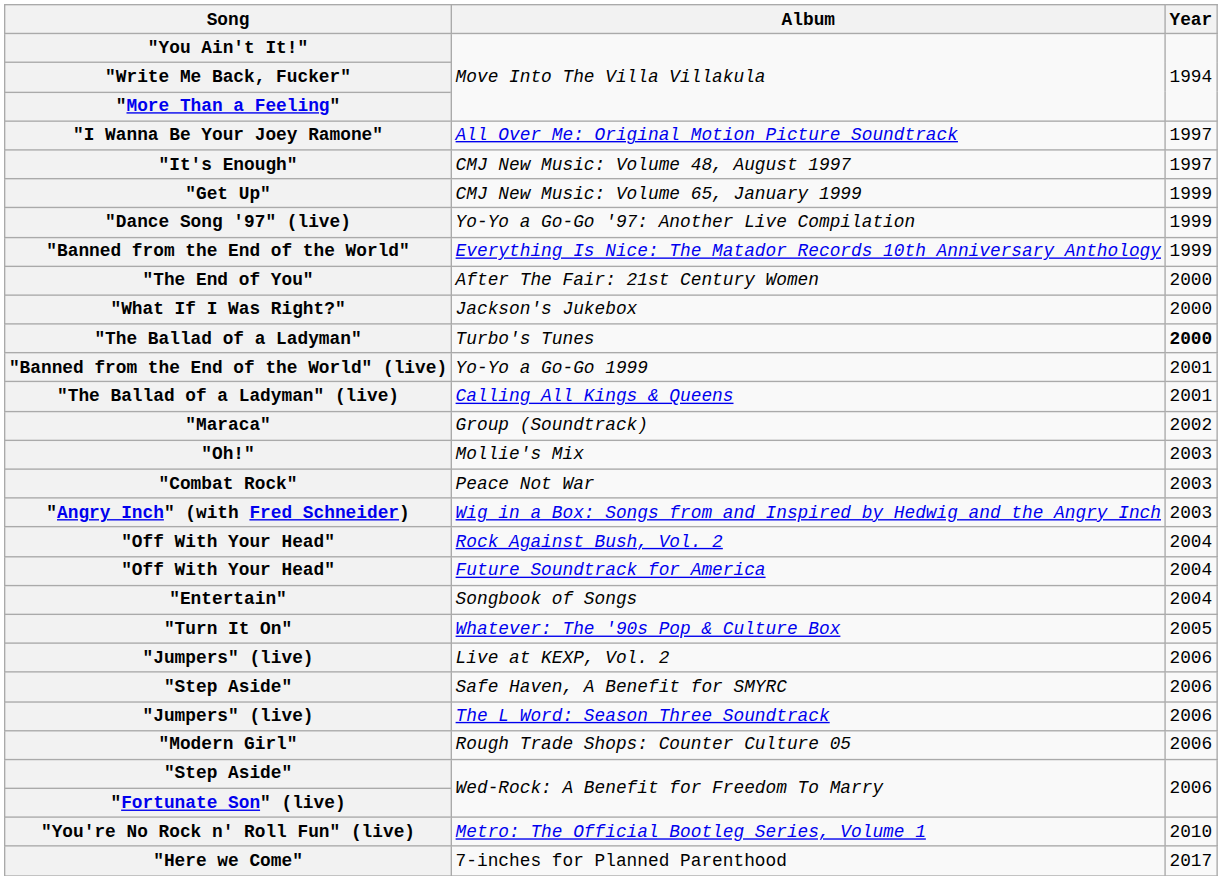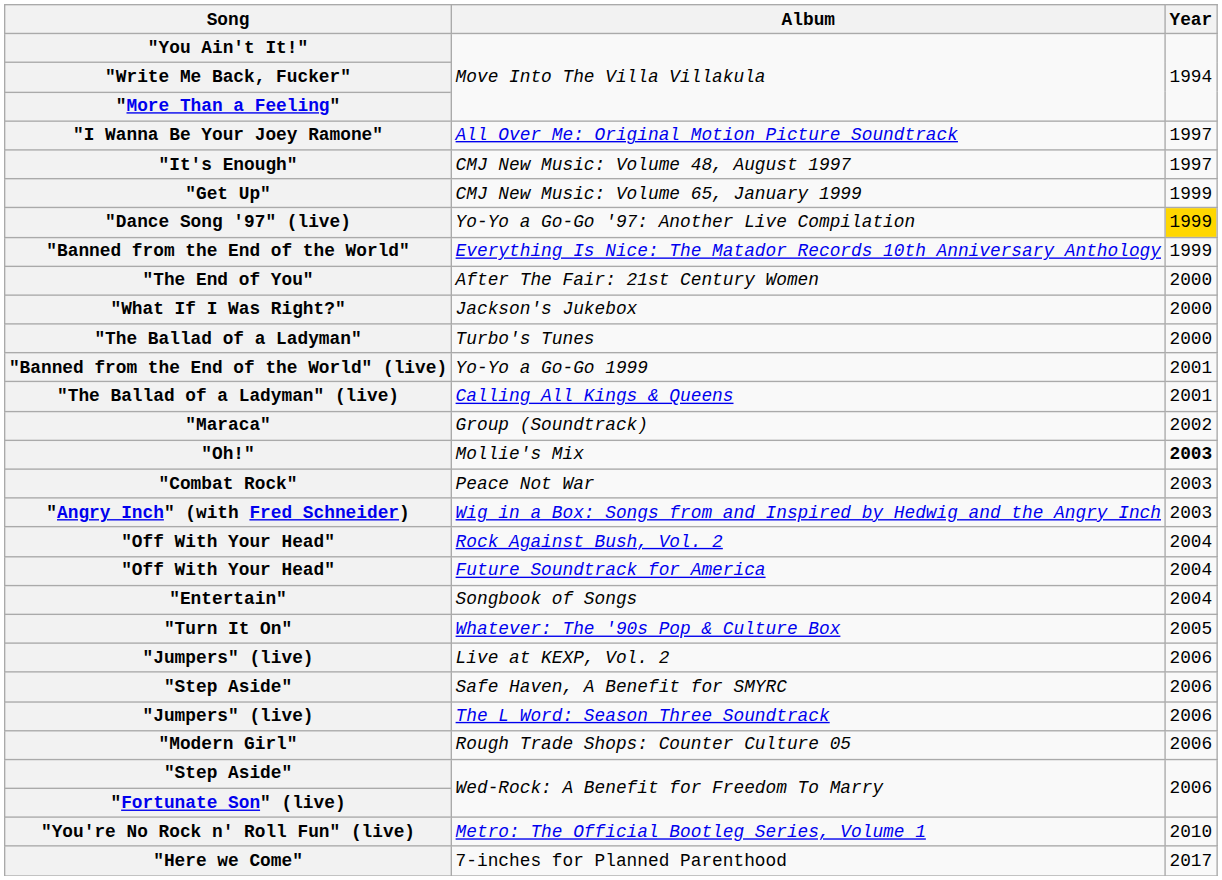(1191, 222) no background -> (1191, 222) gold background
(1191, 338) bold -> (1191, 338) normal
(1191, 455) normal -> (1191, 455) bold
